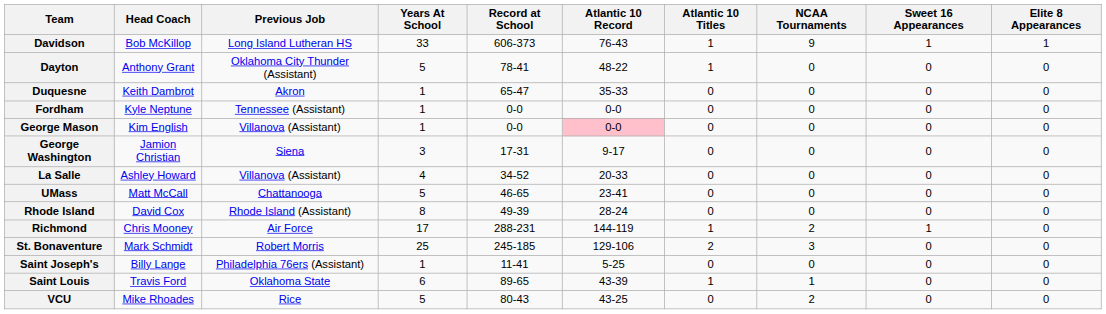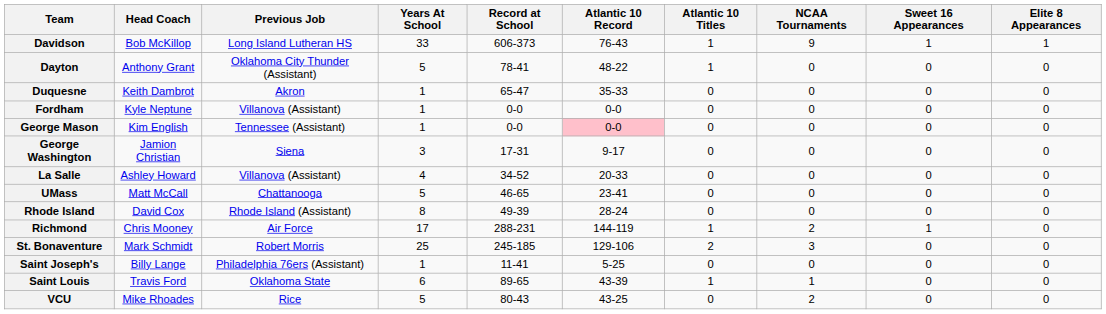(290, 109) Tennessee (Assistant) -> (290, 109) Villanova (Assistant)
(290, 127) Villanova (Assistant) -> (290, 127) Tennessee (Assistant)
